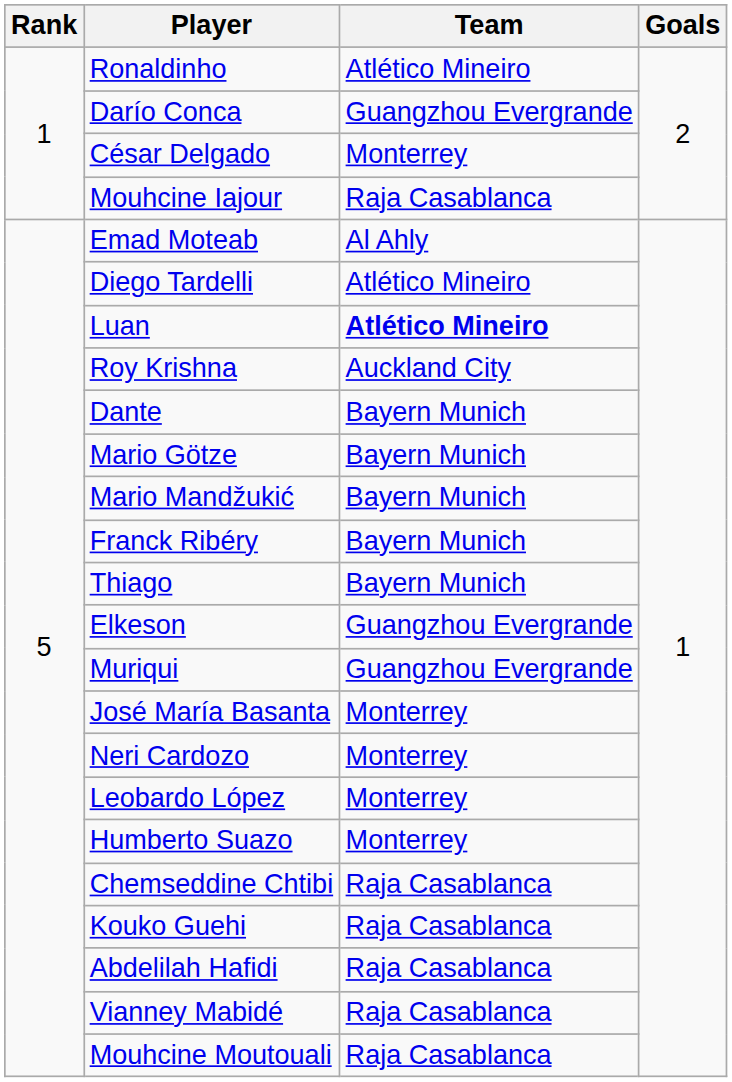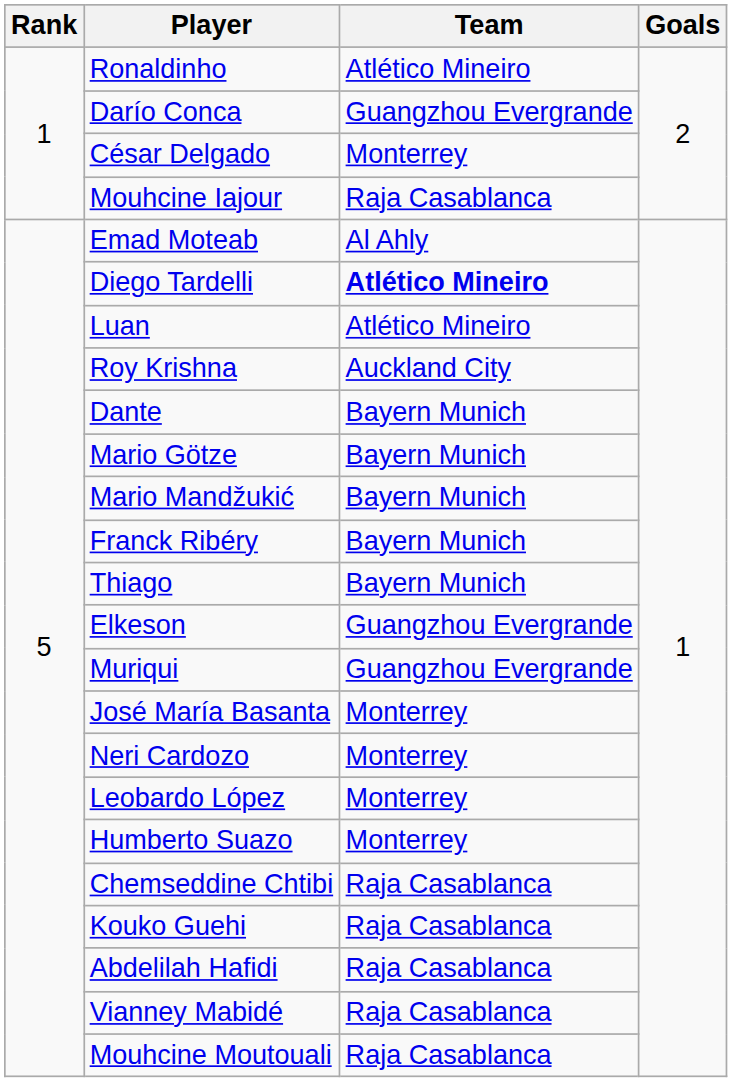(438, 283) normal -> (447, 283) bold
(447, 326) bold -> (438, 326) normal
